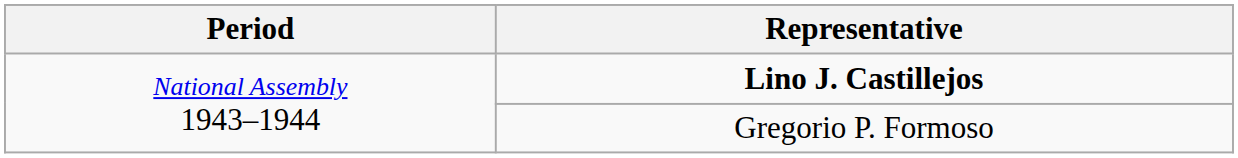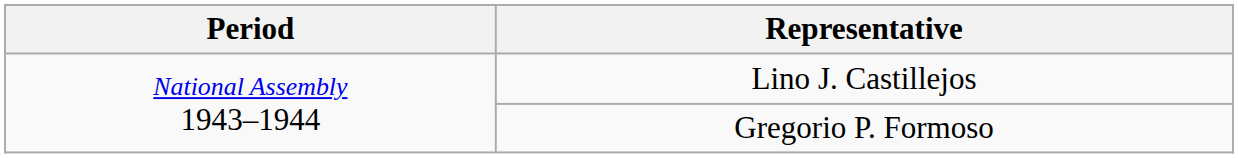(864, 78) bold -> (864, 78) normal
